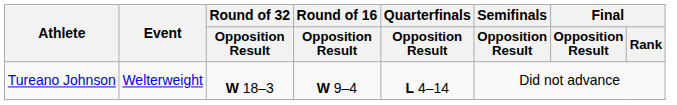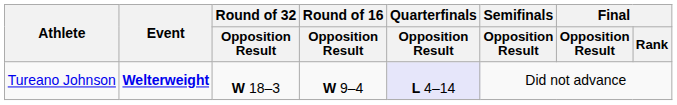(163, 81) normal -> (166, 81) bold
(427, 89) no background -> (433, 89) lavender background
